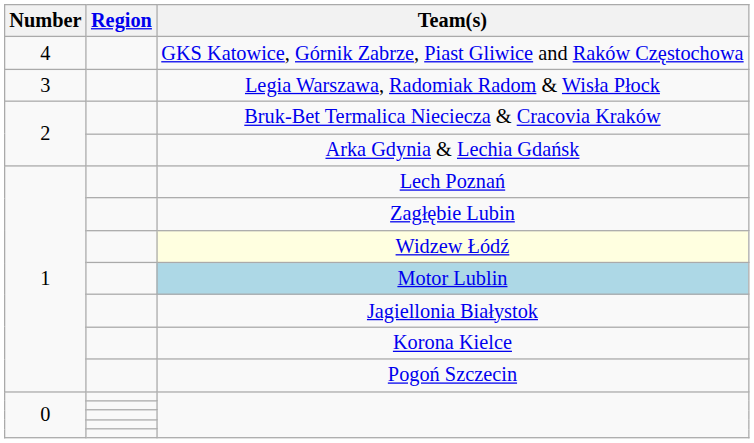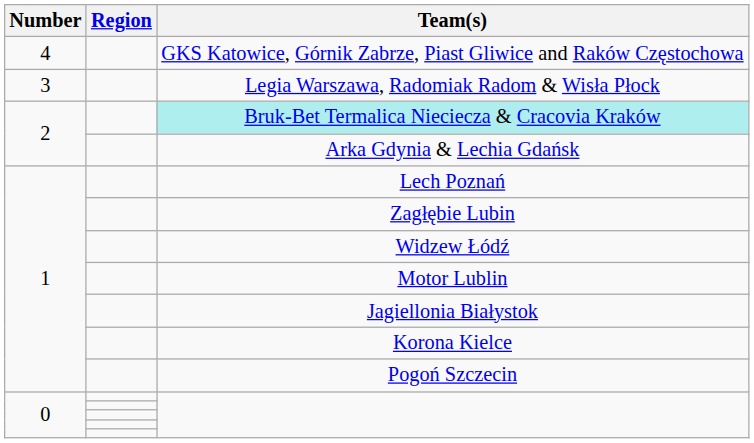(452, 117) no background -> (452, 117) paleturquoise background
(452, 246) lightyellow background -> (452, 246) no background
(452, 278) lightblue background -> (452, 278) no background
